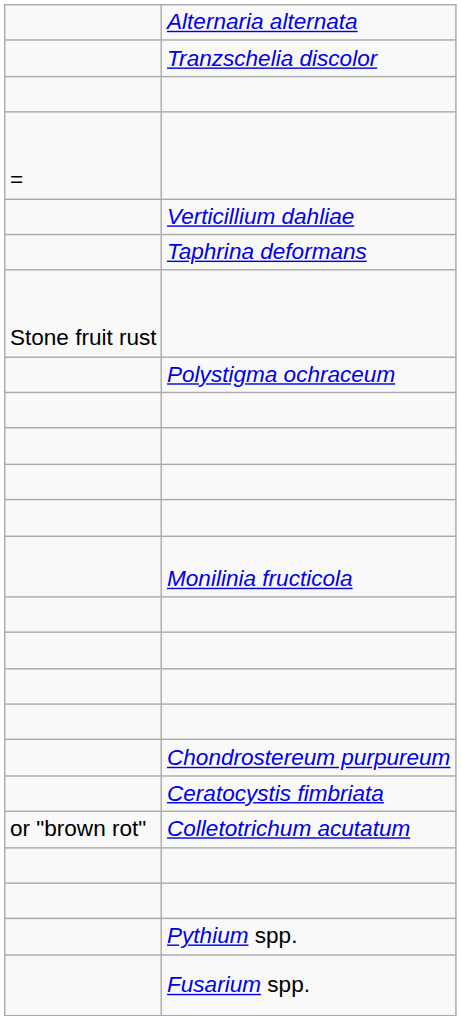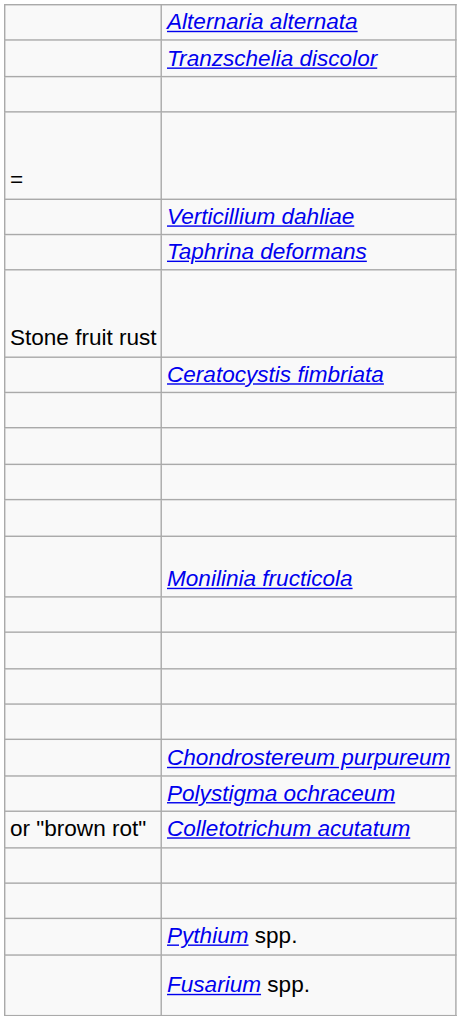(281, 374) Polystigma ochraceum -> (275, 374) Ceratocystis fimbriata
(275, 793) Ceratocystis fimbriata -> (281, 793) Polystigma ochraceum
